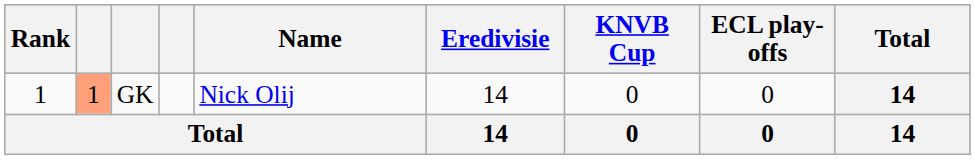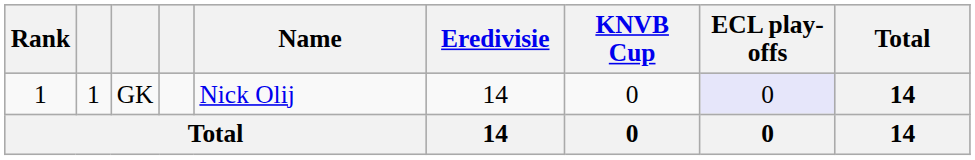(93, 93) lightsalmon background -> (93, 93) no background
(768, 93) no background -> (768, 93) lavender background
